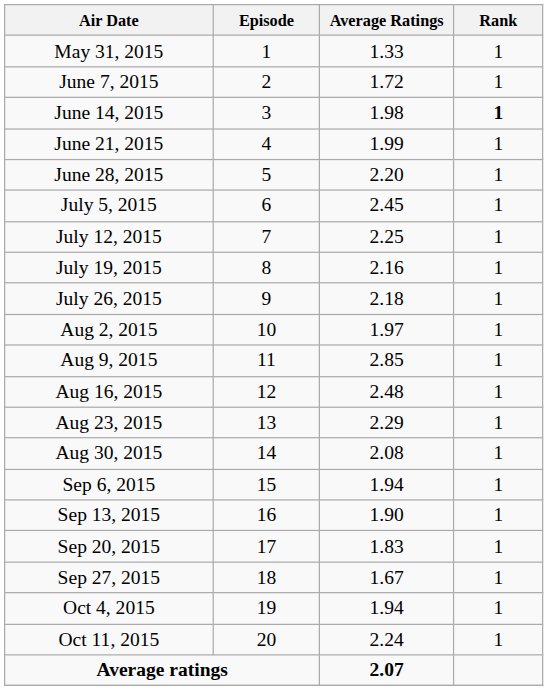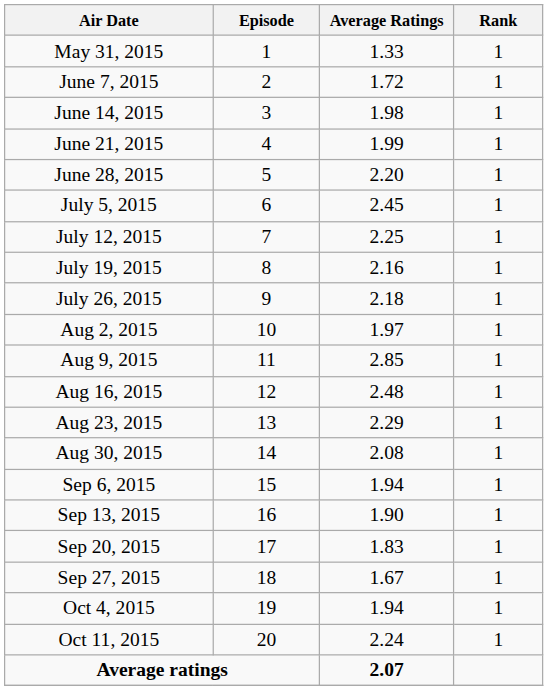(498, 112) bold -> (498, 112) normal
